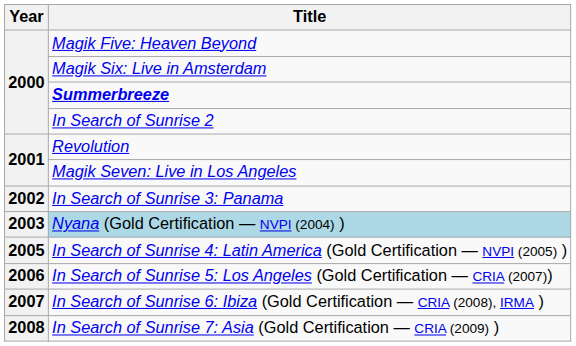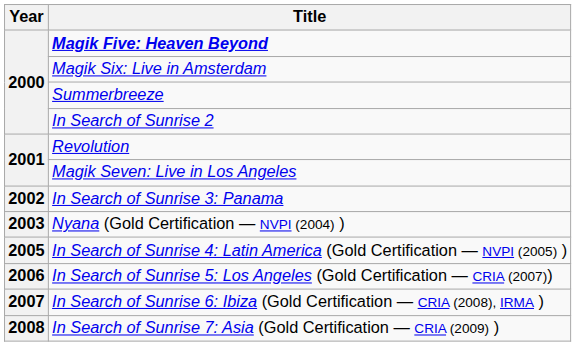(154, 43) normal -> (160, 43) bold
(111, 95) bold -> (108, 95) normal
(198, 224) lightblue background -> (198, 224) no background
